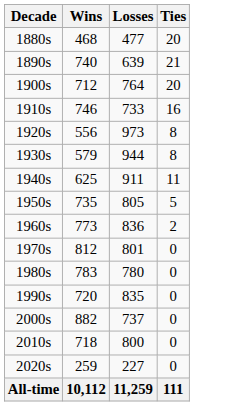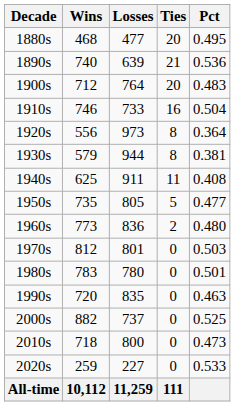+ column: (210, 16)
